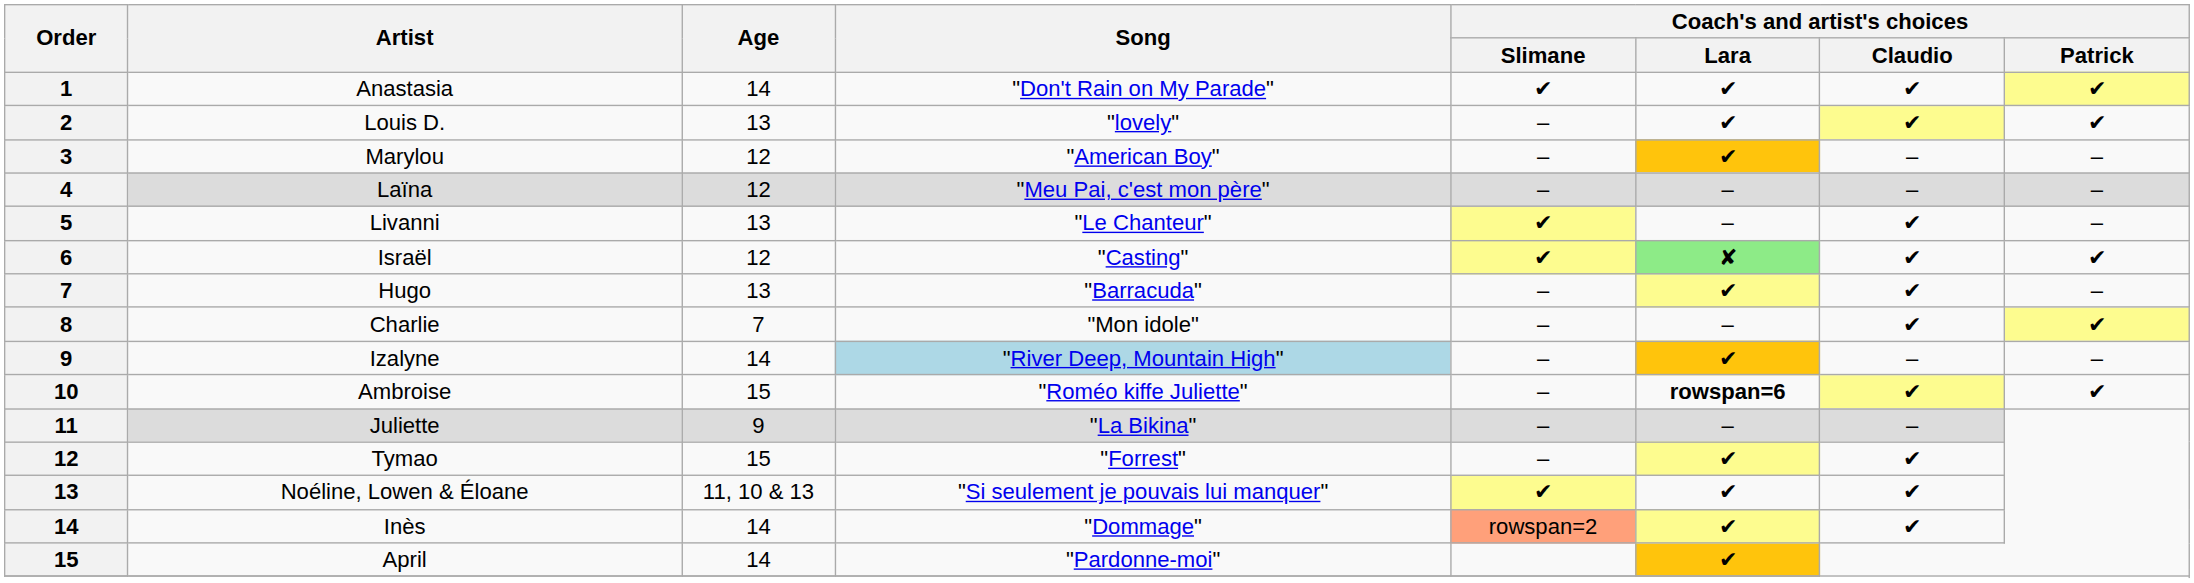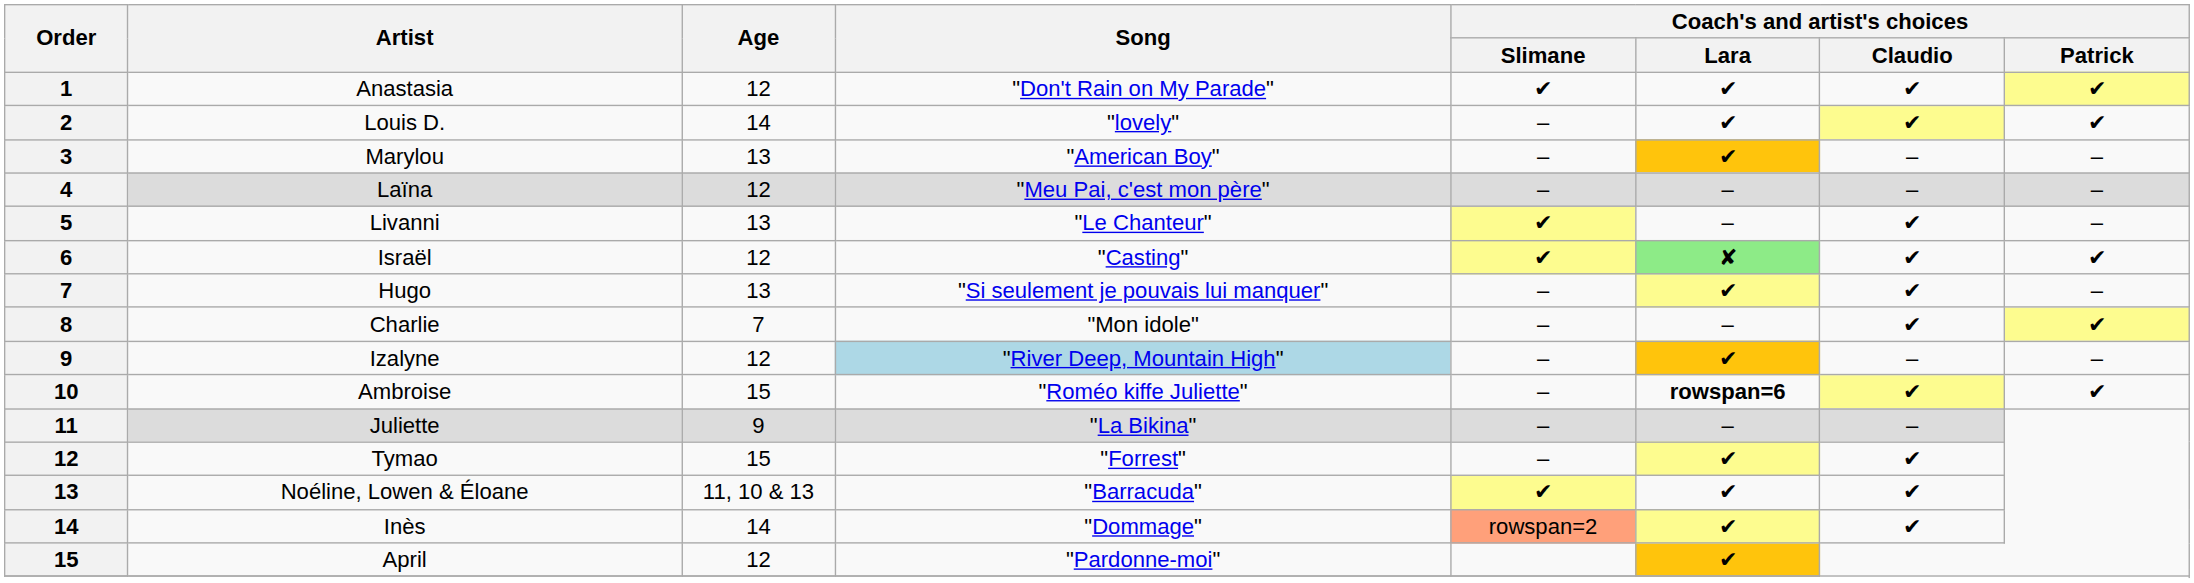(758, 89) 14 -> (758, 89) 12
(758, 122) 13 -> (758, 122) 14
(758, 156) 12 -> (758, 156) 13
(1143, 291) "Barracuda" -> (1143, 291) "Si seulement je pouvais lui manquer"
(758, 358) 14 -> (758, 358) 12
(1143, 492) "Si seulement je pouvais lui manquer" -> (1143, 492) "Barracuda"
(758, 560) 14 -> (758, 560) 12
